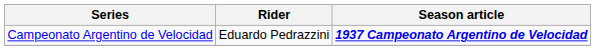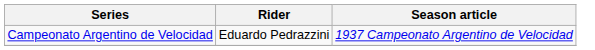(461, 35) bold -> (454, 35) normal
